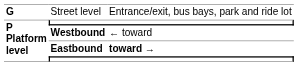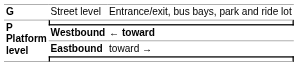(131, 33) normal -> (132, 33) bold
(132, 48) bold -> (131, 48) normal
